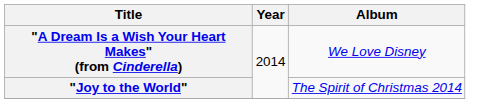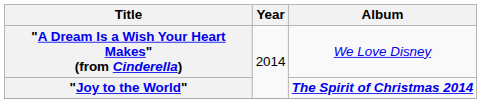(377, 88) normal -> (382, 88) bold
